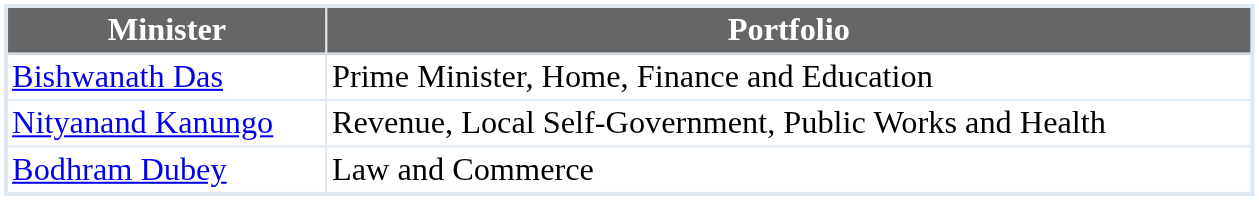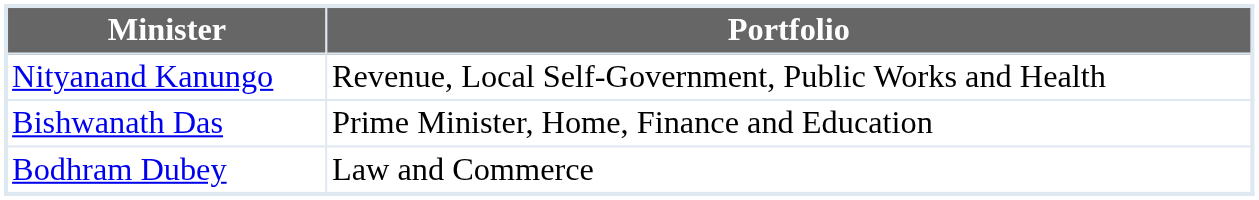rows swapped: (118, 76) <-> (143, 122)
